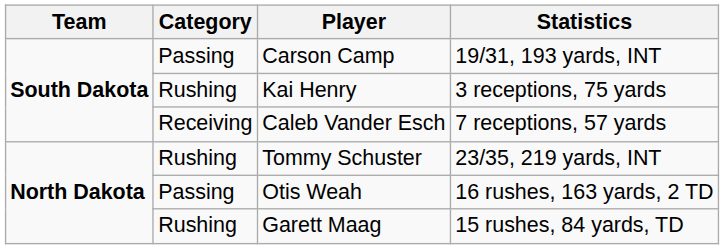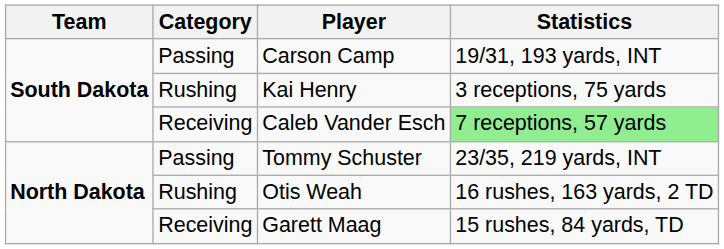(561, 123) no background -> (561, 123) lightgreen background
(198, 157) Rushing -> (196, 157) Passing
(196, 191) Passing -> (198, 191) Rushing
(198, 225) Rushing -> (205, 225) Receiving
